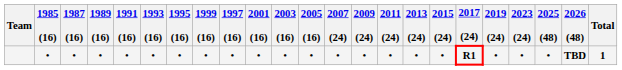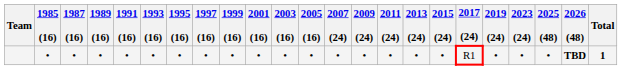columns swapped: (232, 25) <-> (206, 25)
(469, 55) bold -> (469, 55) normal
